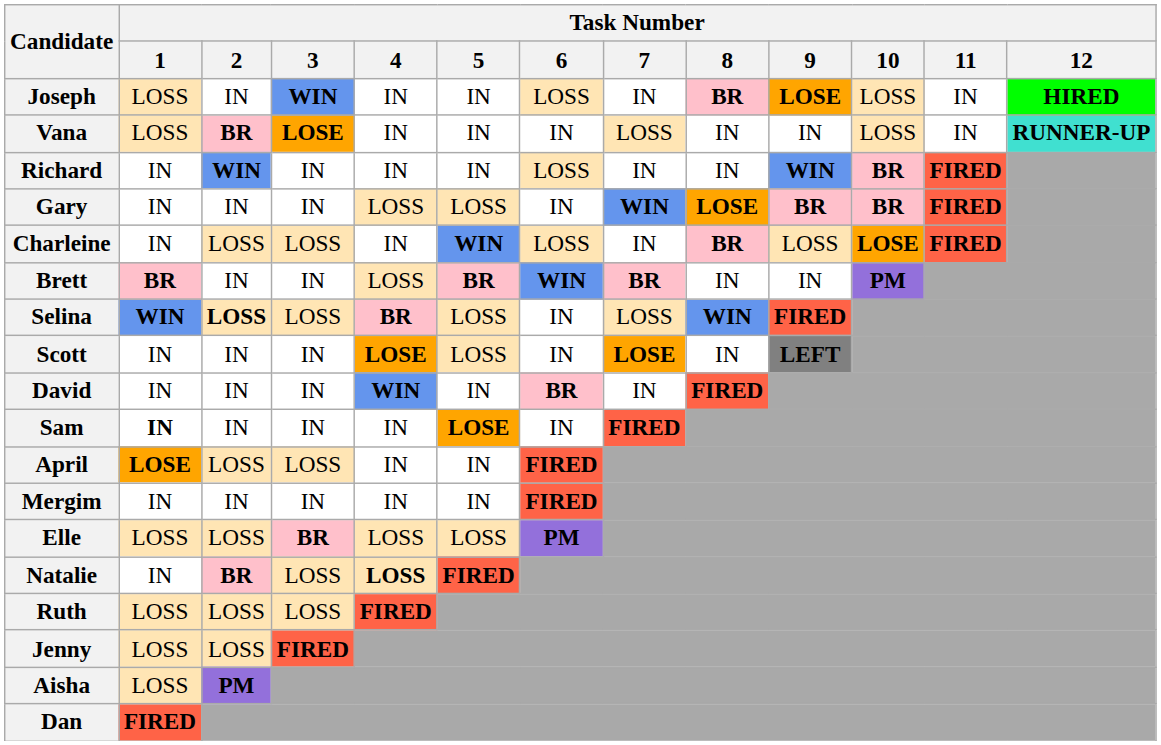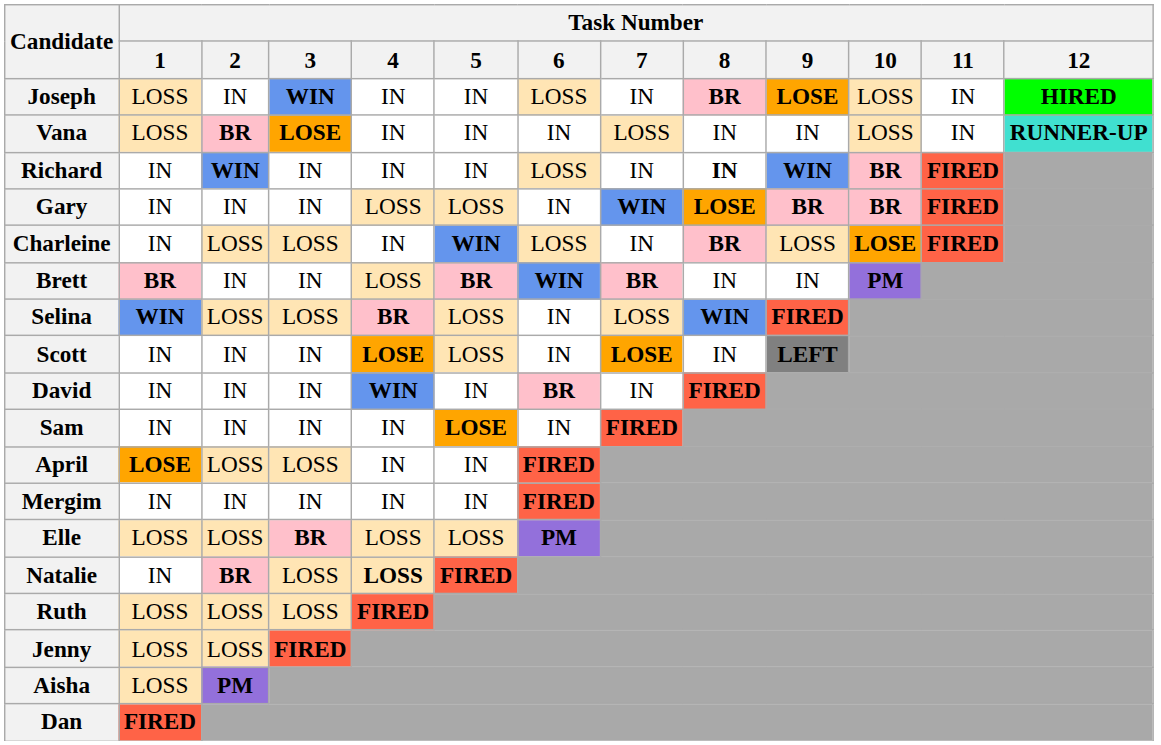(727, 170) normal -> (725, 170) bold
(236, 317) bold -> (235, 317) normal
(160, 427) bold -> (160, 427) normal
